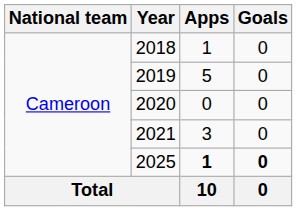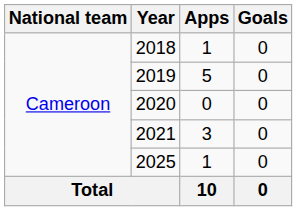(207, 162) bold -> (207, 162) normal
(263, 162) bold -> (263, 162) normal
